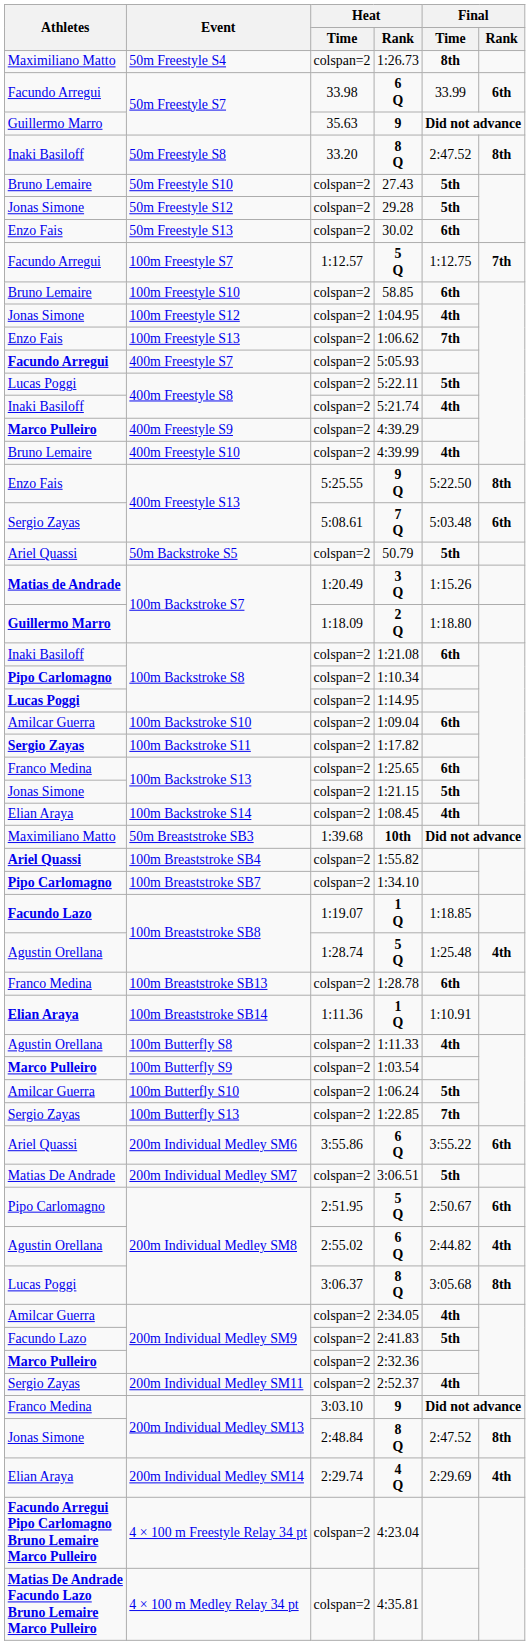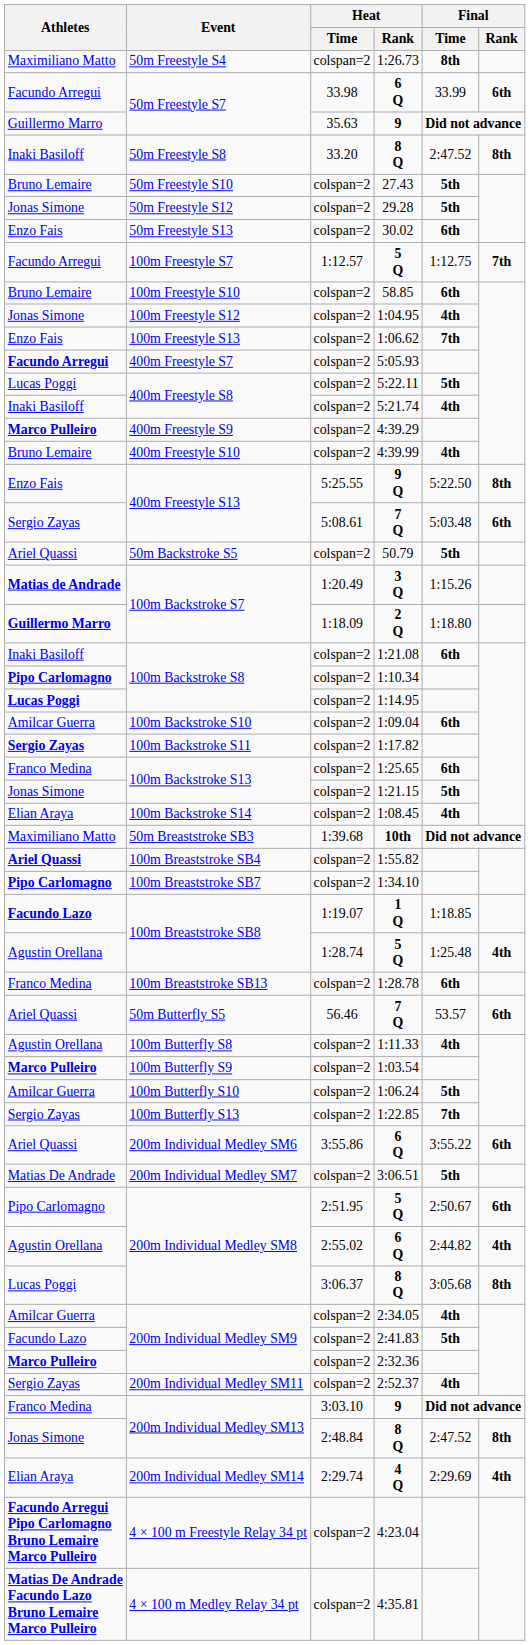- row: (198, 1014)
+ row: (177, 1014)
